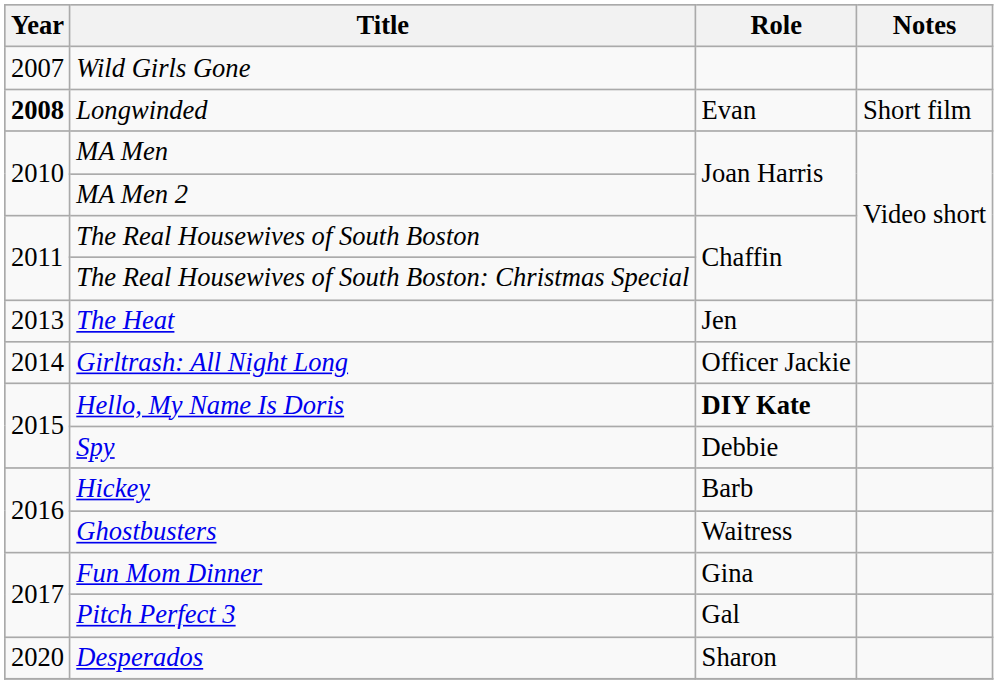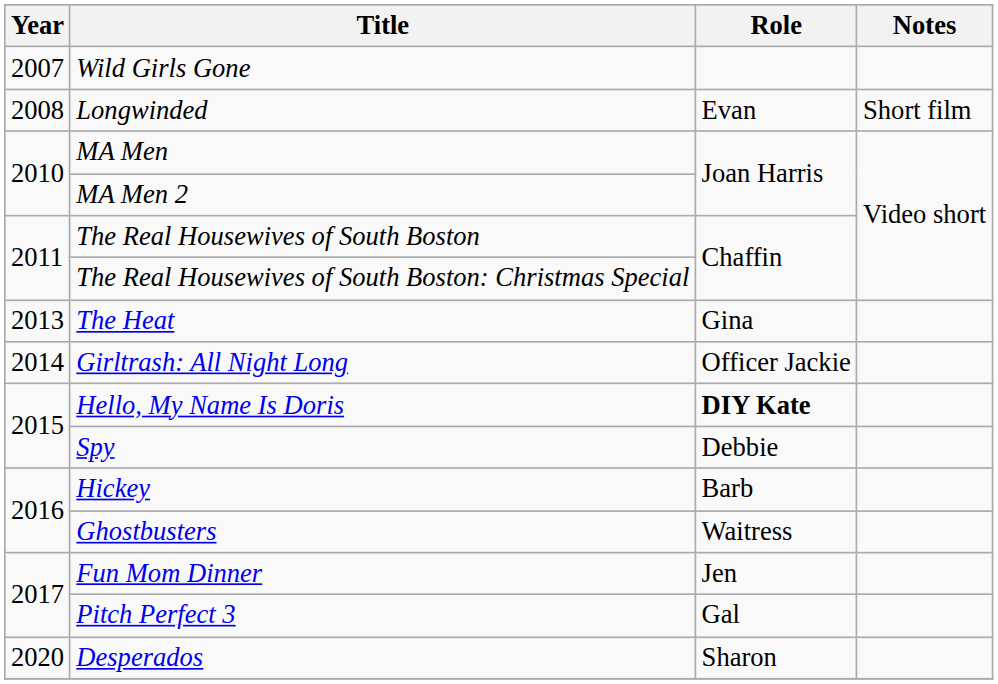(38, 109) bold -> (38, 109) normal
(719, 320) Jen -> (727, 320) Gina
(727, 573) Gina -> (719, 573) Jen
